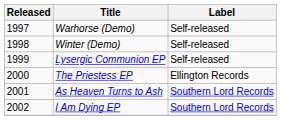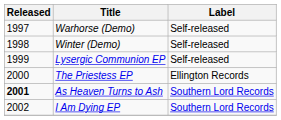(18, 92) normal -> (18, 92) bold
